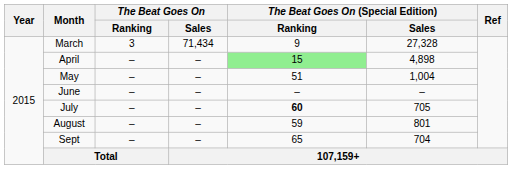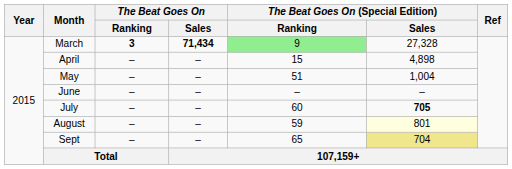(132, 44) normal -> (132, 44) bold
(198, 44) normal -> (198, 44) bold
(297, 44) no background -> (297, 44) lightgreen background
(297, 60) lightgreen background -> (297, 60) no background
(297, 108) bold -> (297, 108) normal
(422, 108) normal -> (422, 108) bold
(422, 124) no background -> (422, 124) lightyellow background
(422, 140) no background -> (422, 140) khaki background
